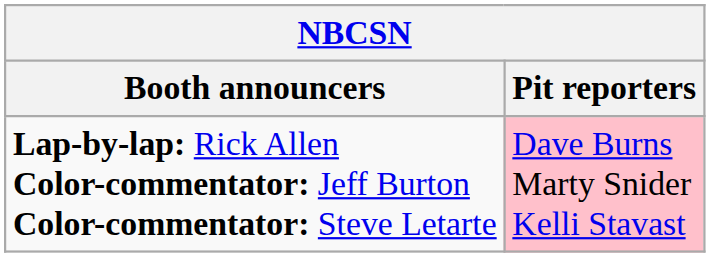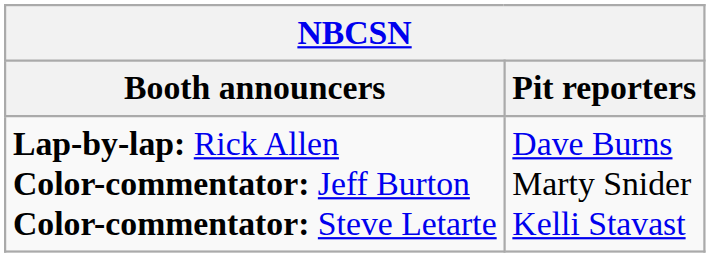(602, 183) pink background -> (602, 183) no background
